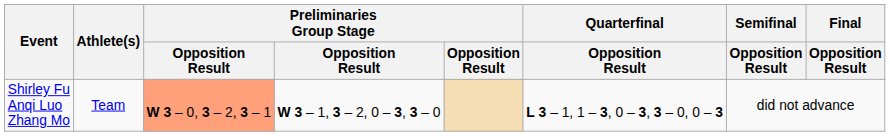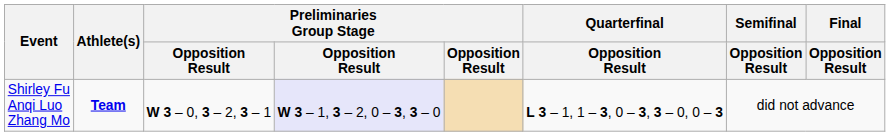(108, 106) normal -> (108, 106) bold
(209, 113) lightsalmon background -> (209, 113) no background
(359, 113) no background -> (359, 113) lavender background
